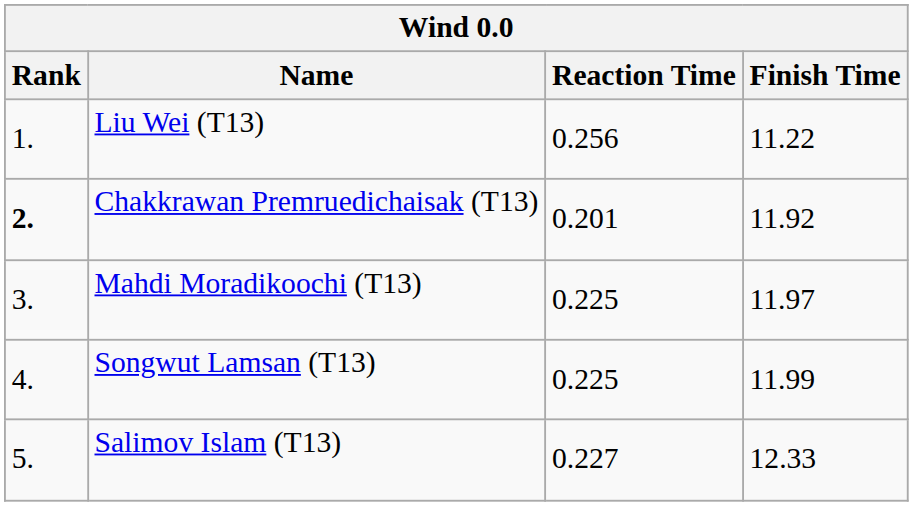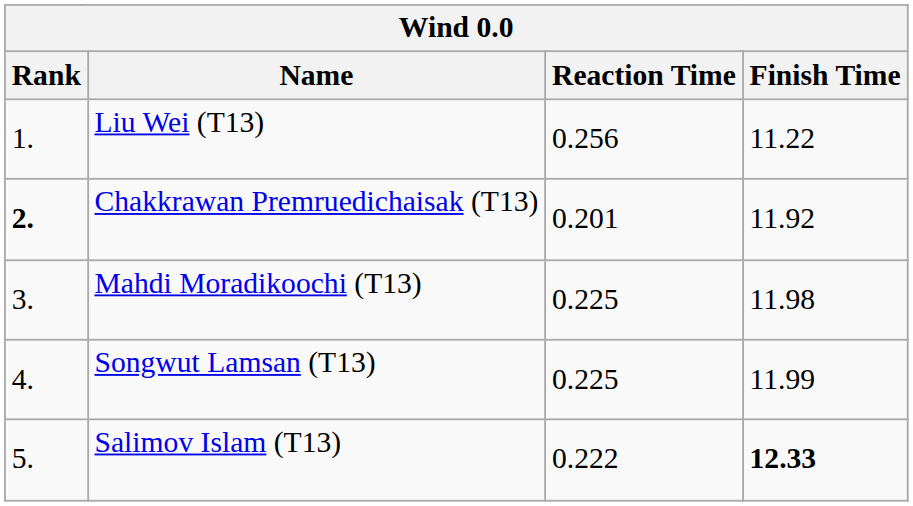(782, 298) 11.97 -> (782, 298) 11.98
(585, 459) 0.227 -> (585, 459) 0.222
(783, 459) normal -> (783, 459) bold
